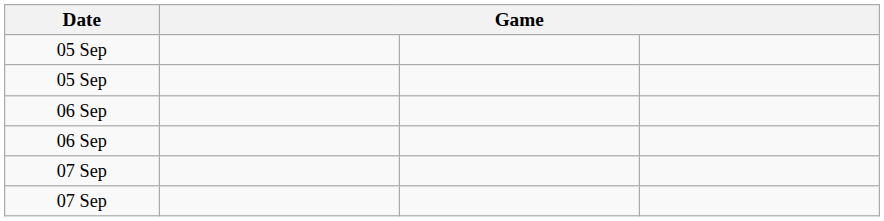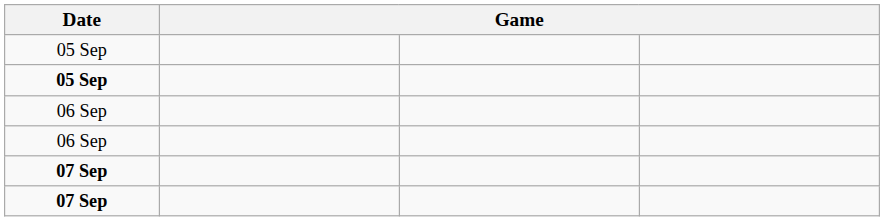(82, 80) normal -> (82, 80) bold
(82, 170) normal -> (82, 170) bold
(82, 200) normal -> (82, 200) bold
